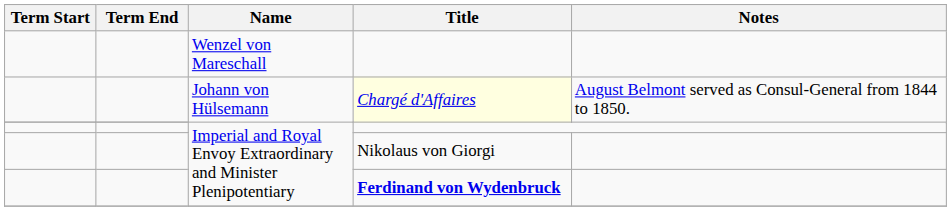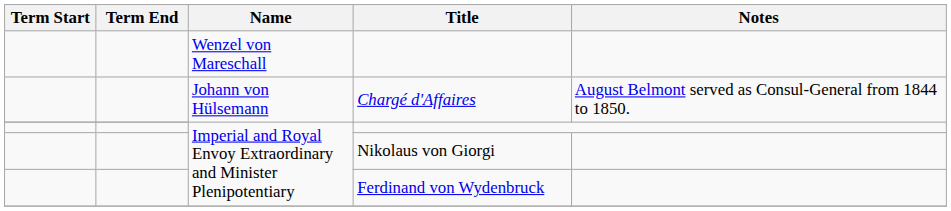(416, 99) lightyellow background -> (416, 99) no background
(459, 187) bold -> (451, 187) normal
